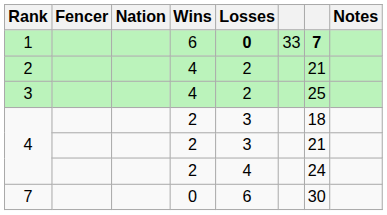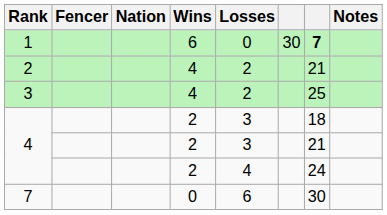(247, 42) bold -> (247, 42) normal
(291, 42) 33 -> (291, 42) 30
